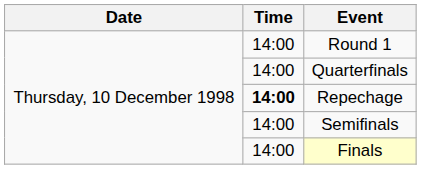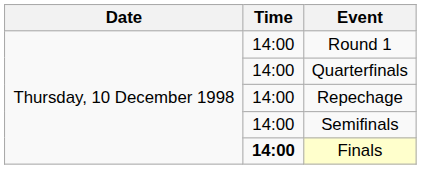(273, 97) bold -> (273, 97) normal
(273, 151) normal -> (273, 151) bold
